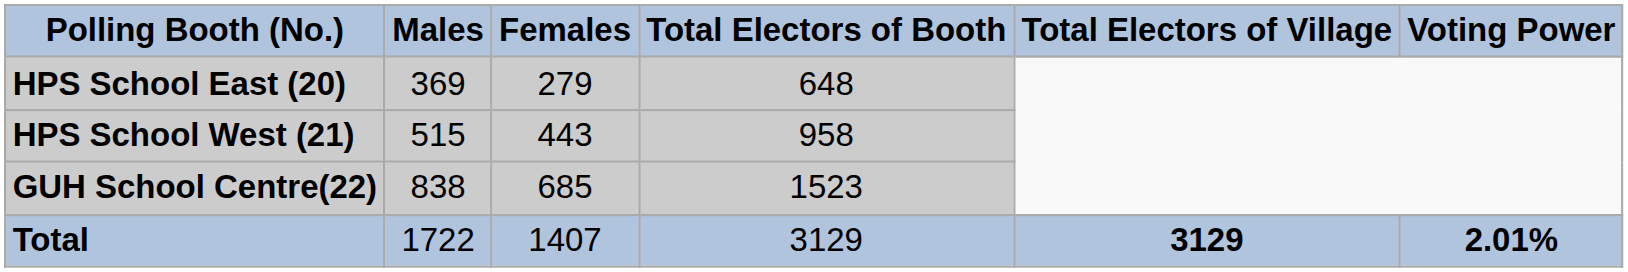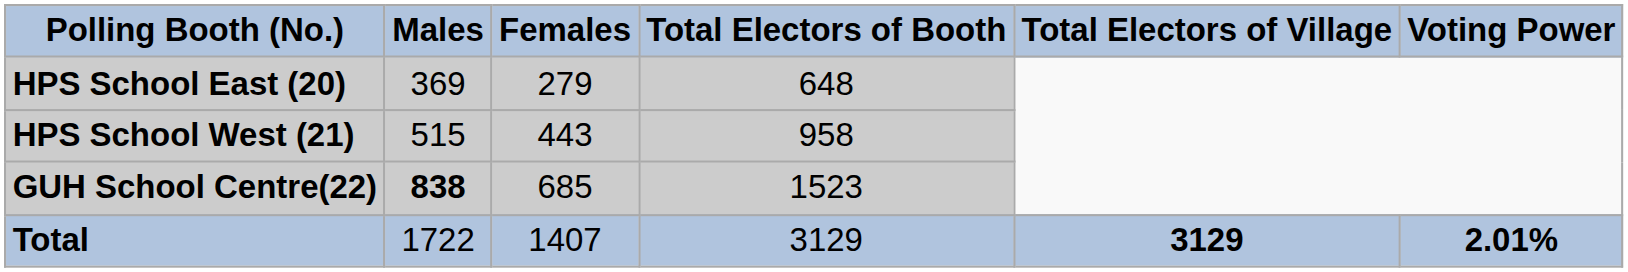(438, 187) normal -> (438, 187) bold
